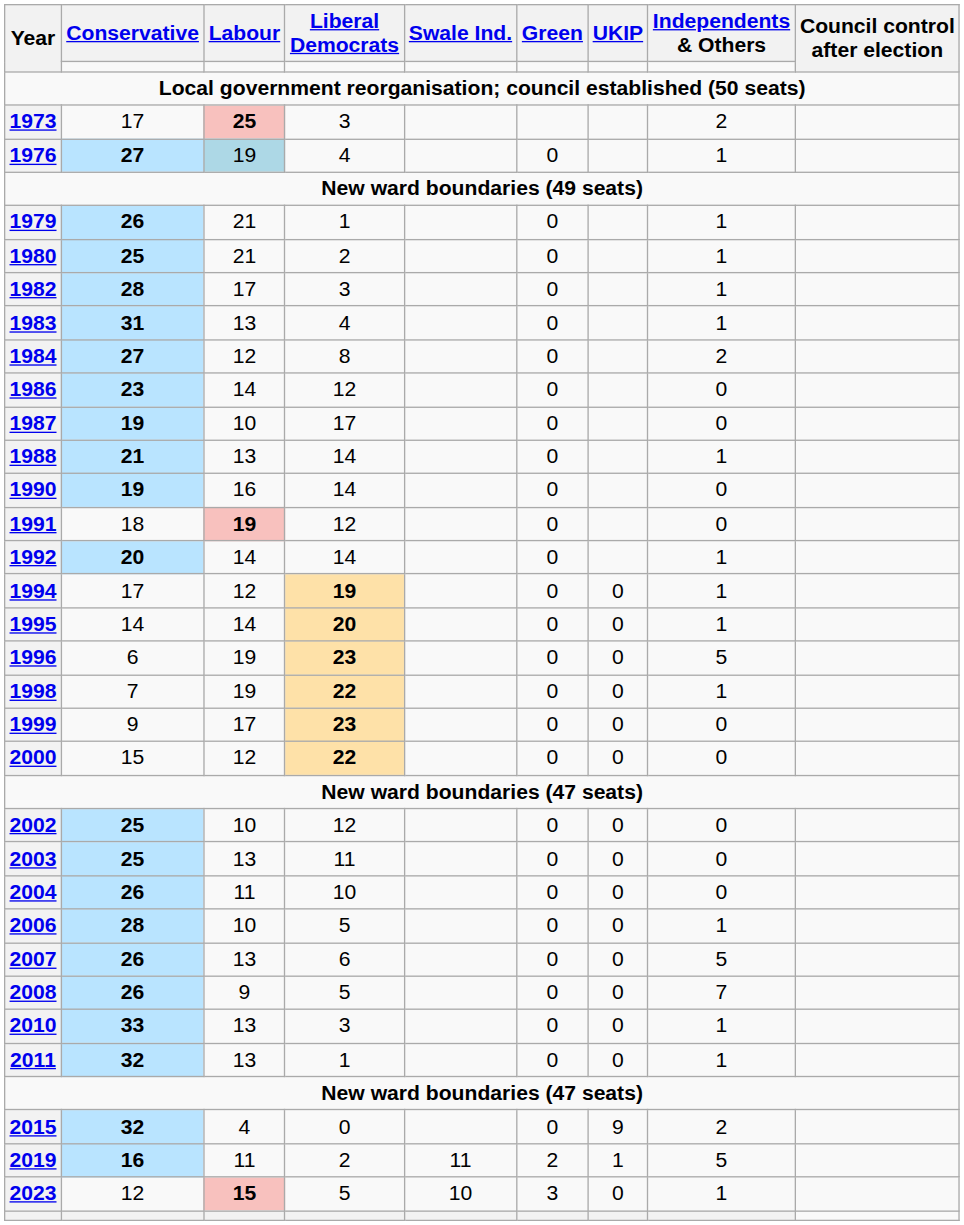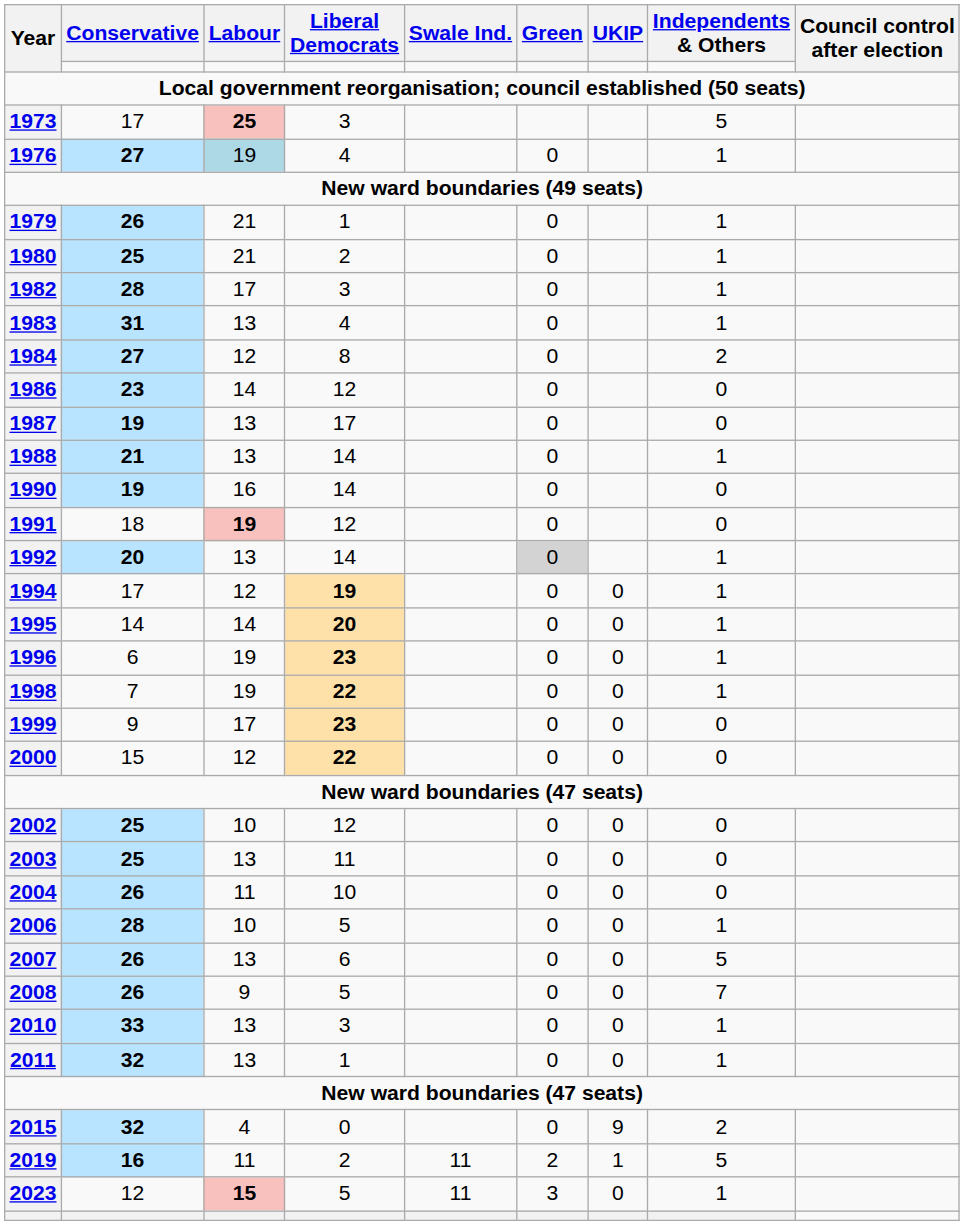(722, 121) 2 -> (722, 121) 5
(244, 423) 10 -> (244, 423) 13
(244, 557) 14 -> (244, 557) 13
(552, 557) no background -> (552, 557) lightgrey background
(722, 657) 5 -> (722, 657) 1
(460, 1193) 10 -> (460, 1193) 11
